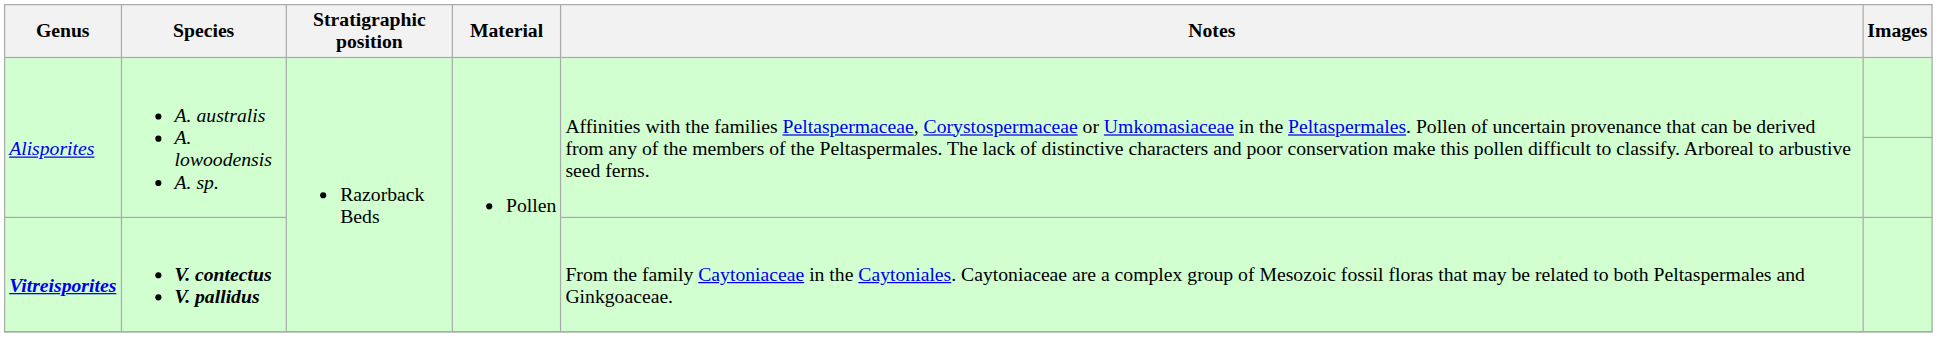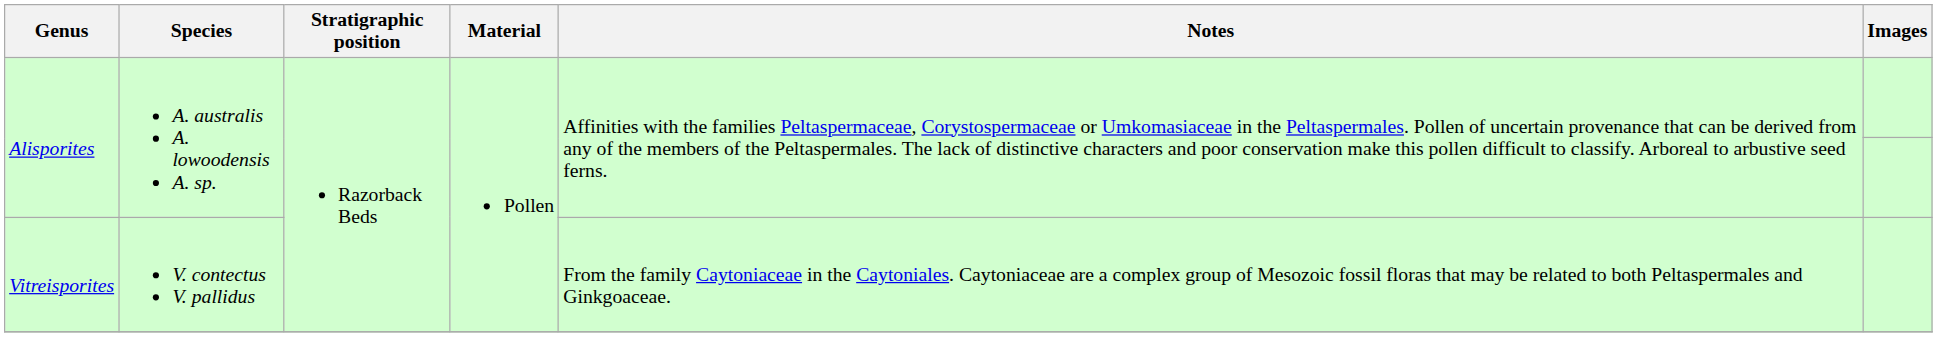(63, 285) bold -> (62, 285) normal
(204, 286) bold -> (201, 286) normal
